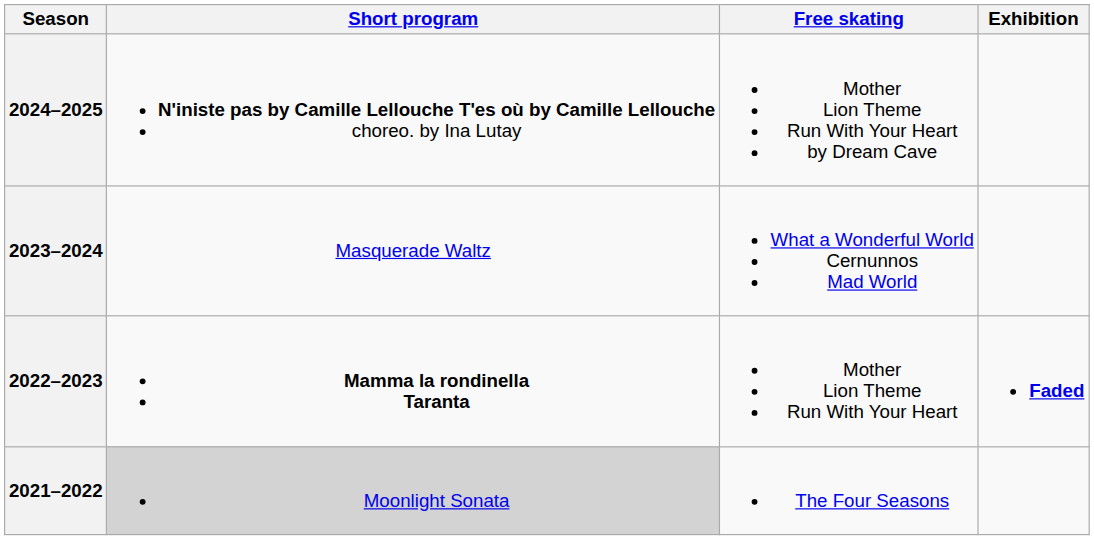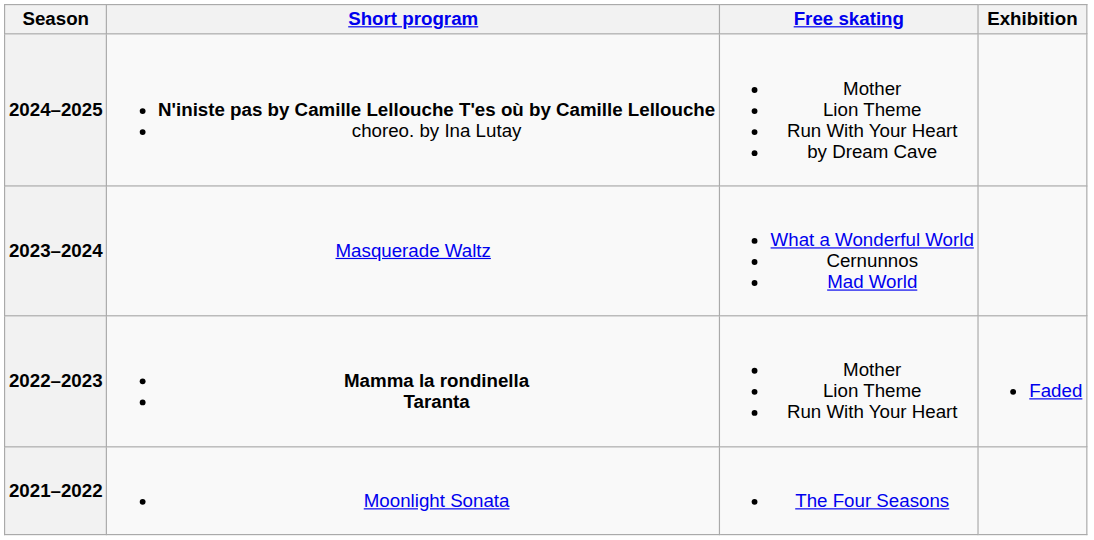(1033, 392) bold -> (1032, 392) normal
(413, 501) lightgrey background -> (413, 501) no background
